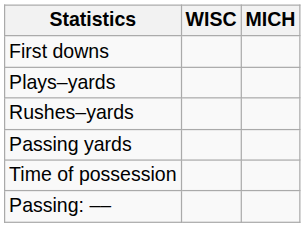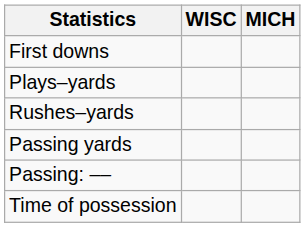rows swapped: (60, 206) <-> (93, 175)
